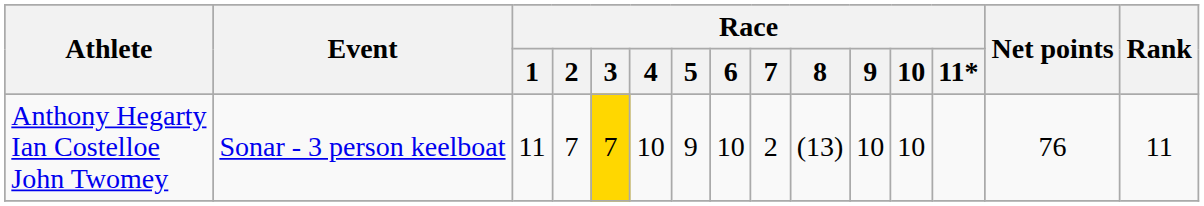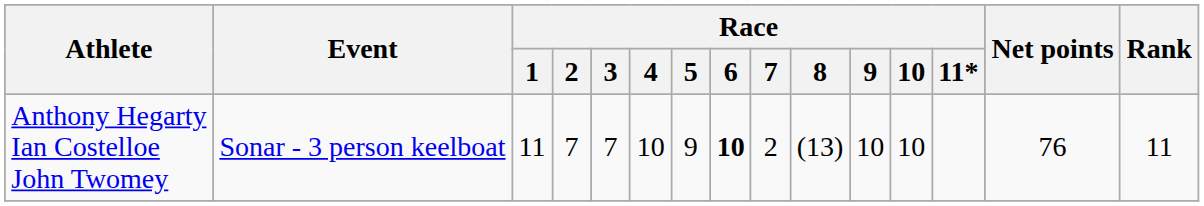(611, 147) gold background -> (611, 147) no background
(731, 147) normal -> (731, 147) bold
